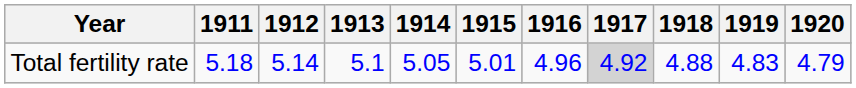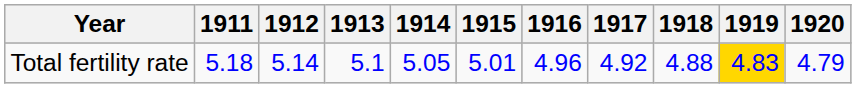(624, 62) lightgrey background -> (624, 62) no background
(755, 62) no background -> (755, 62) gold background
